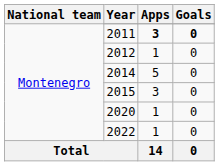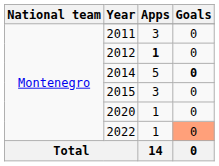(156, 34) bold -> (156, 34) normal
(194, 34) bold -> (194, 34) normal
(156, 53) normal -> (156, 53) bold
(194, 73) normal -> (194, 73) bold
(194, 131) no background -> (194, 131) lightsalmon background
